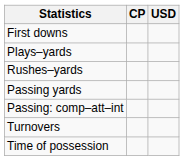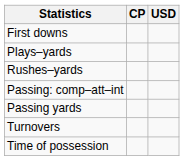rows swapped: (44, 89) <-> (65, 108)
